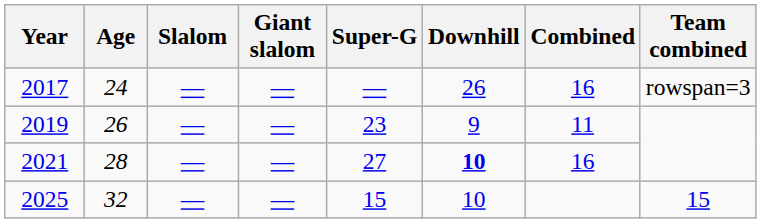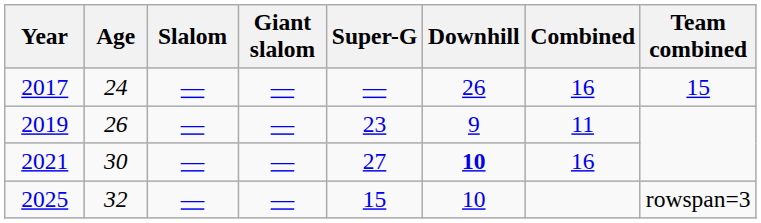(698, 86) rowspan=3 -> (698, 86) 15
(116, 161) 28 -> (116, 161) 30
(698, 198) 15 -> (698, 198) rowspan=3
